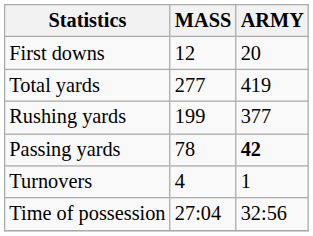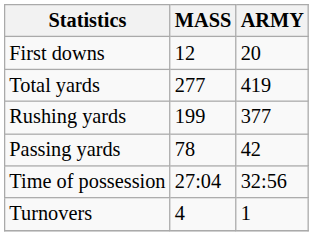(251, 149) bold -> (251, 149) normal
rows swapped: (51, 181) <-> (87, 213)
